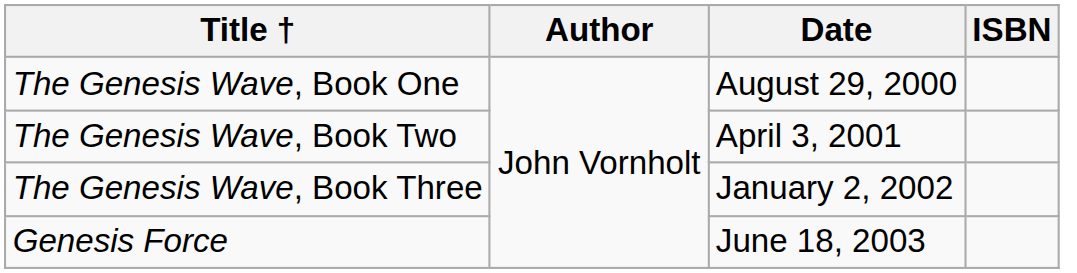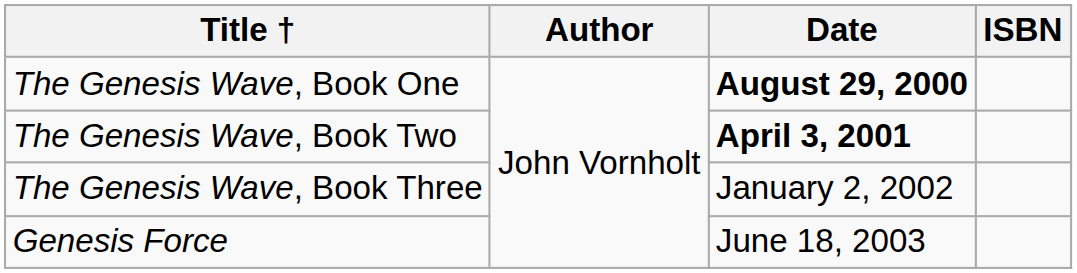(836, 83) normal -> (842, 83) bold
(809, 135) normal -> (813, 135) bold
